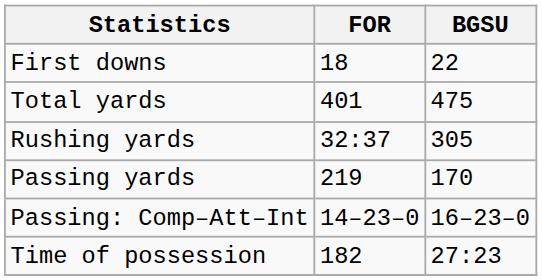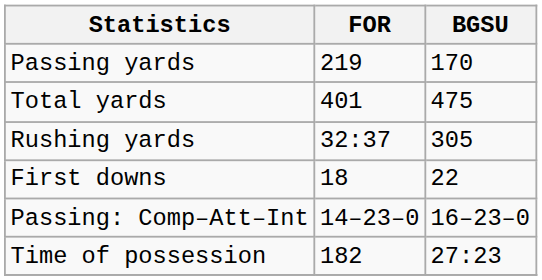rows swapped: (89, 63) <-> (103, 179)
